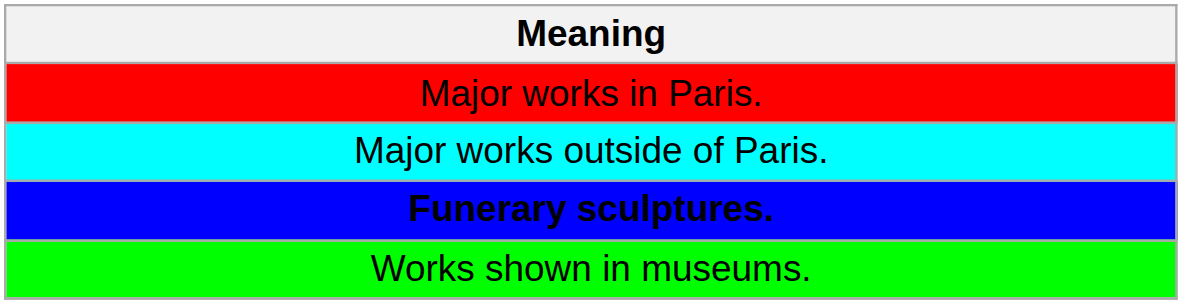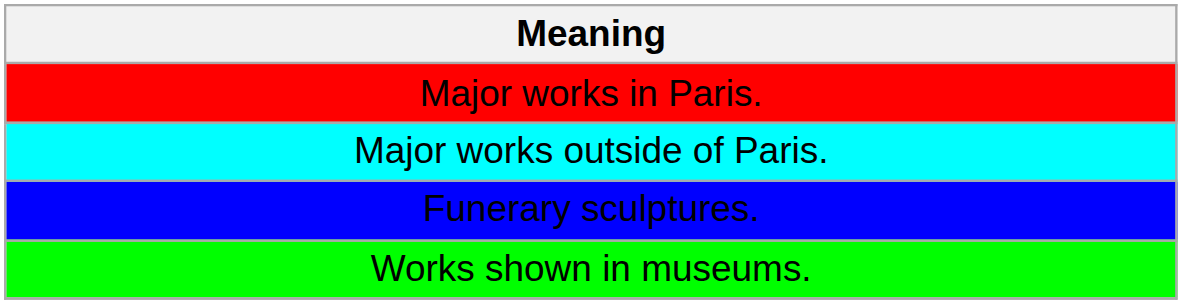(591, 209) bold -> (591, 209) normal
